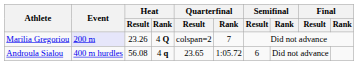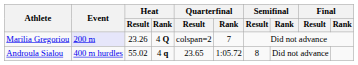(138, 53) 56.08 -> (138, 53) 55.02
(257, 53) 6 -> (257, 53) 8
